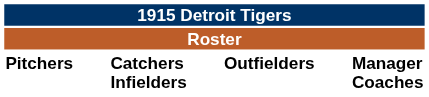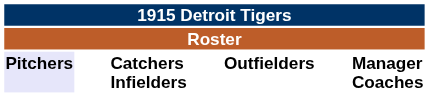(39, 62) no background -> (39, 62) lavender background
